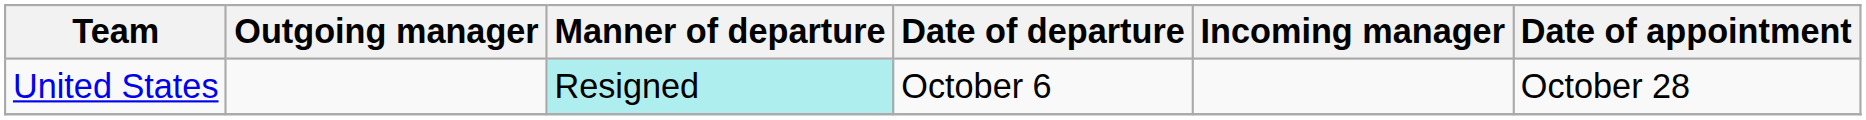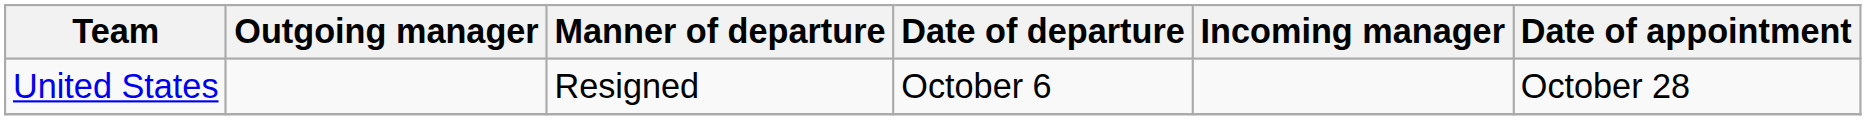(627, 85) paleturquoise background -> (627, 85) no background
